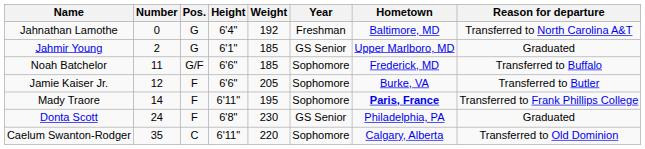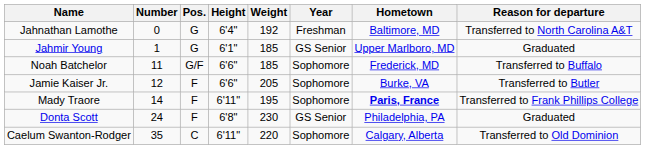(157, 48) 2 -> (157, 48) 1
